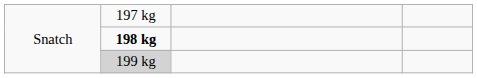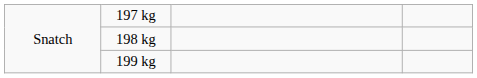(136, 38) bold -> (136, 38) normal
(136, 61) lightgrey background -> (136, 61) no background
